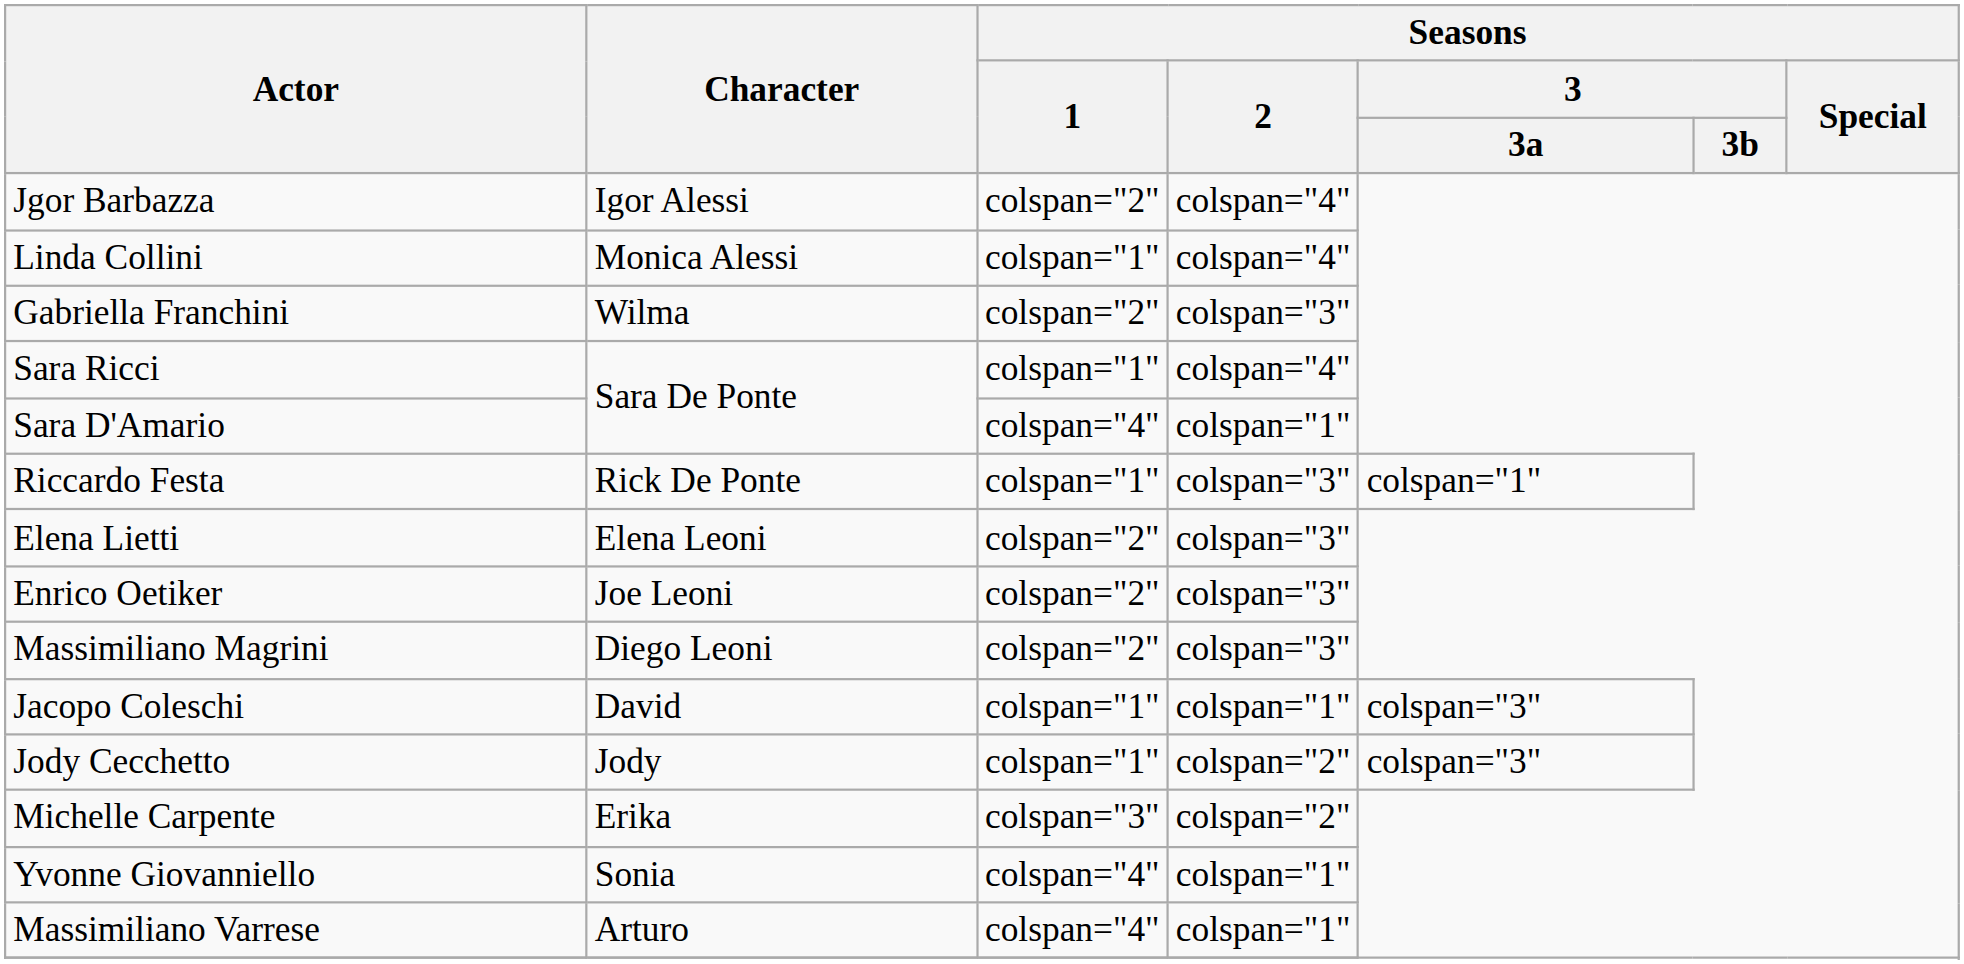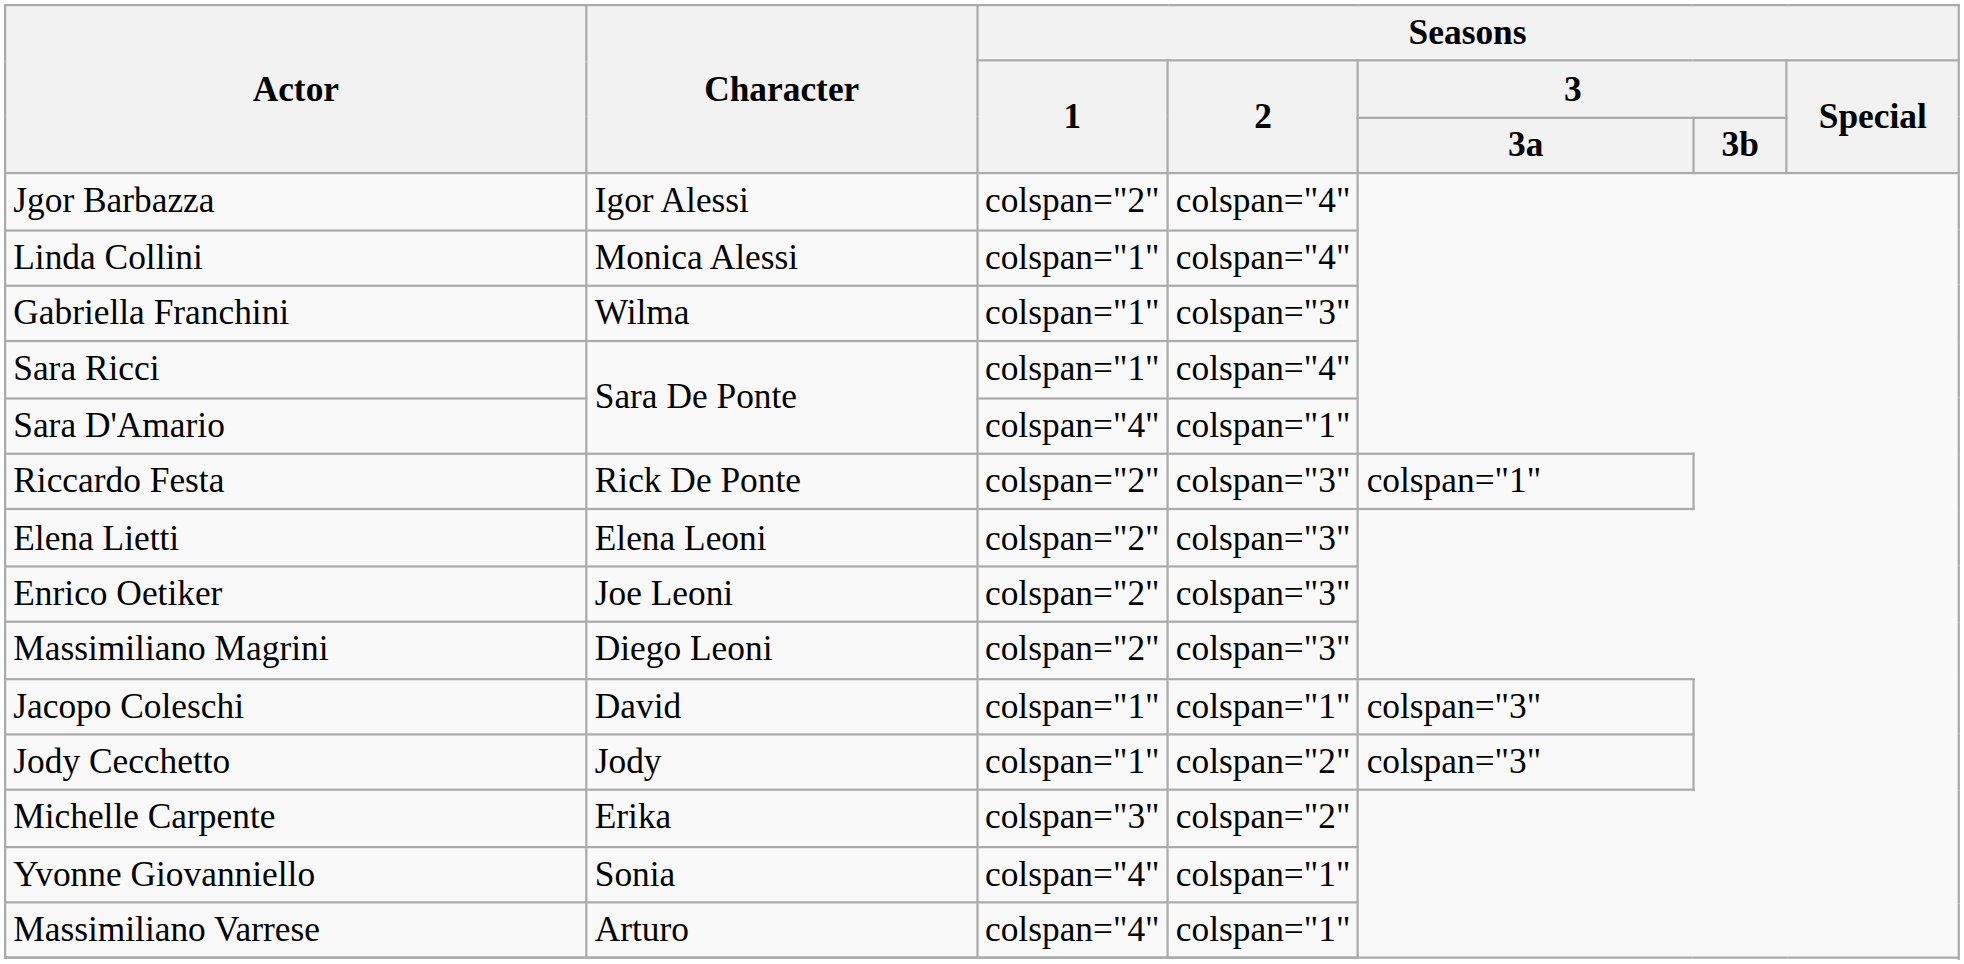(1072, 312) colspan="2" -> (1072, 312) colspan="1"
(1072, 481) colspan="1" -> (1072, 481) colspan="2"
